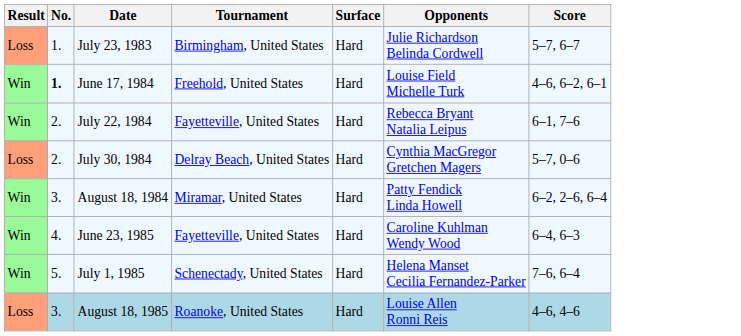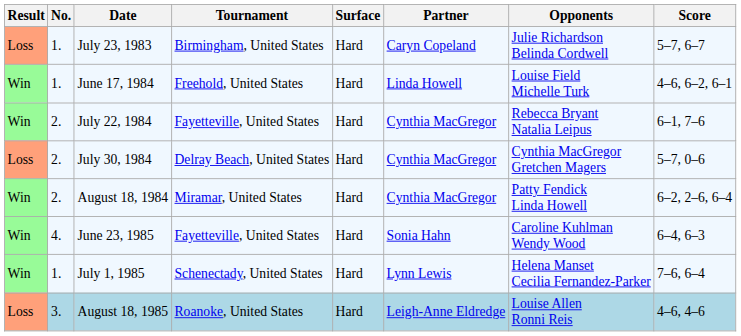+ column: (446, 15)
(56, 83) bold -> (56, 83) normal
(56, 197) 3. -> (56, 197) 2.
(56, 273) 5. -> (56, 273) 1.
